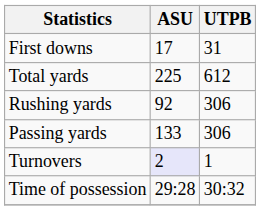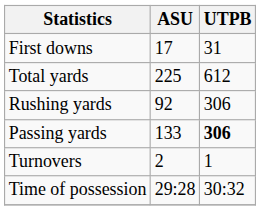(217, 133) normal -> (217, 133) bold
(159, 161) lavender background -> (159, 161) no background
